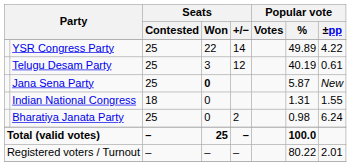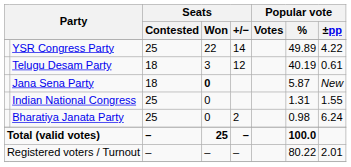(151, 65) 25 -> (151, 65) 18
(151, 83) 25 -> (151, 83) 18
(151, 100) 18 -> (151, 100) 25
